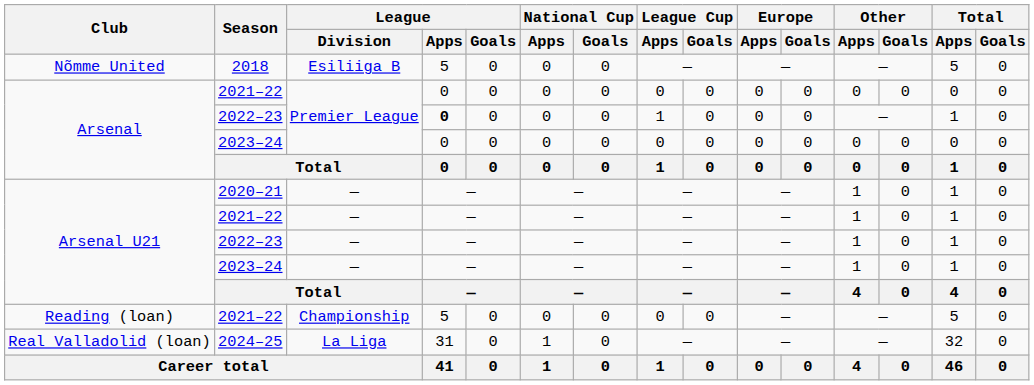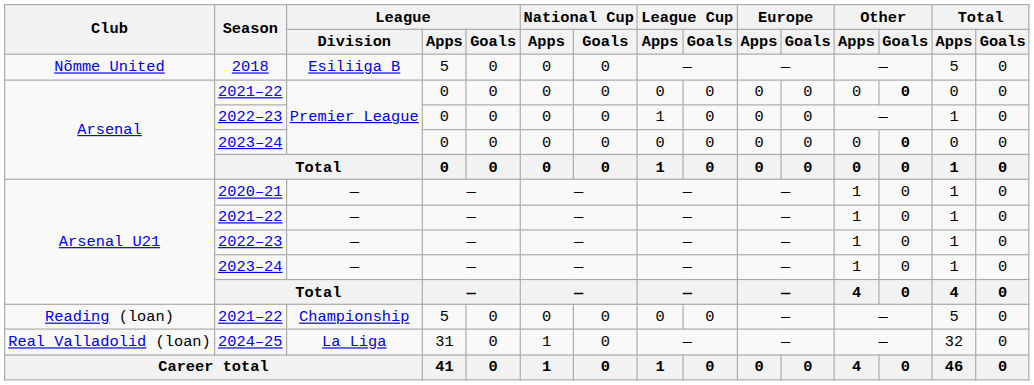(905, 92) normal -> (905, 92) bold
(444, 117) bold -> (444, 117) normal
(905, 142) normal -> (905, 142) bold
